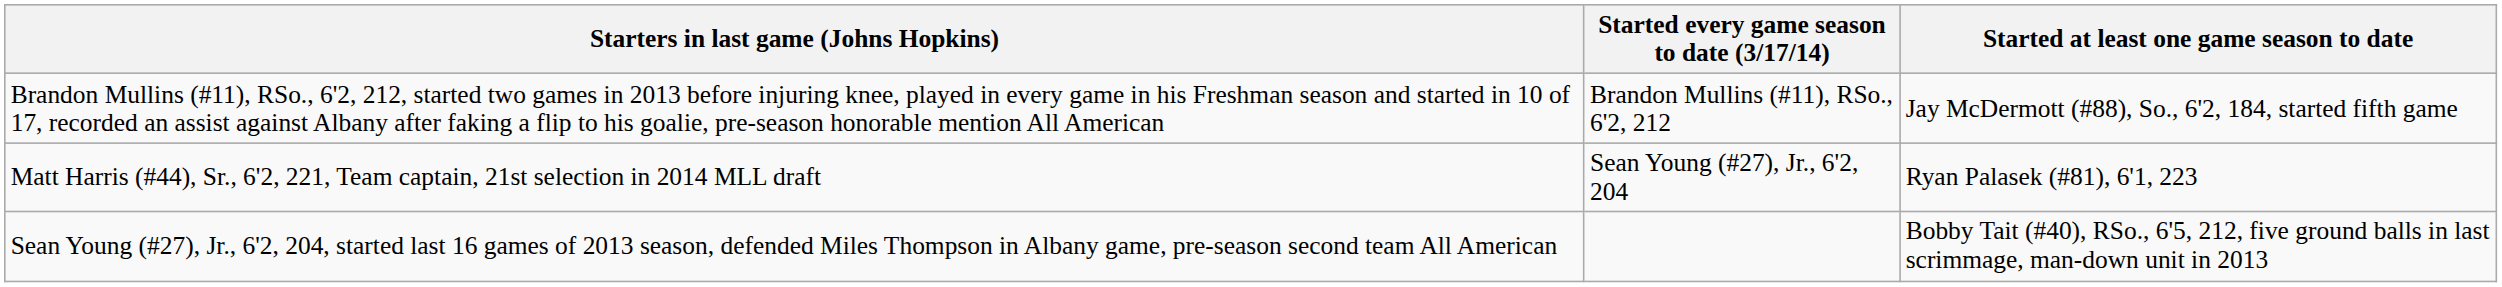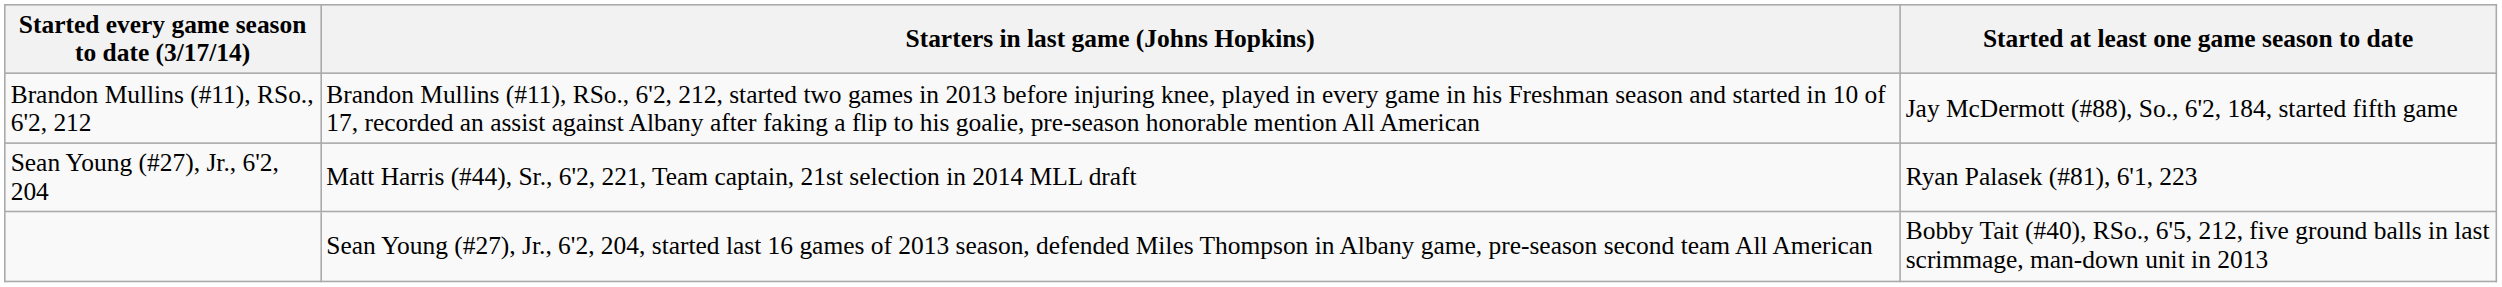columns swapped: (794, 38) <-> (1742, 38)
